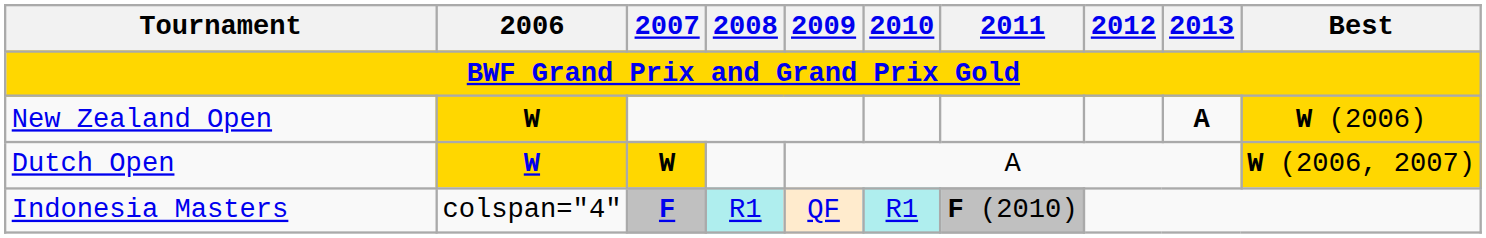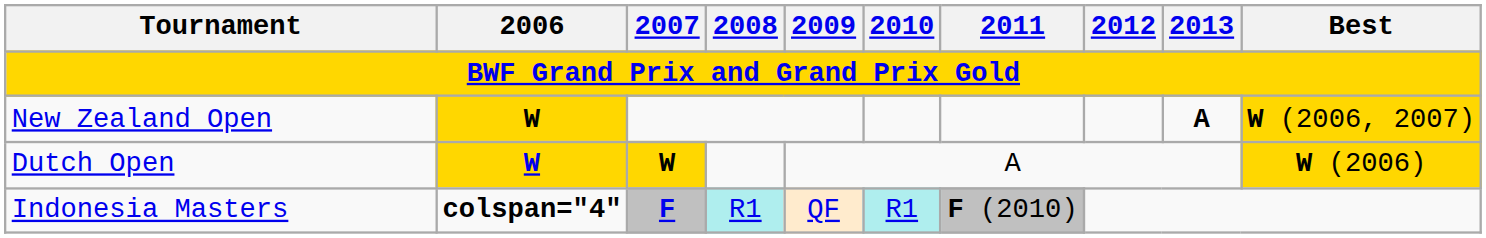(1361, 119) W (2006) -> (1361, 119) W (2006, 2007)
(1361, 164) W (2006, 2007) -> (1361, 164) W (2006)
(532, 210) normal -> (532, 210) bold
